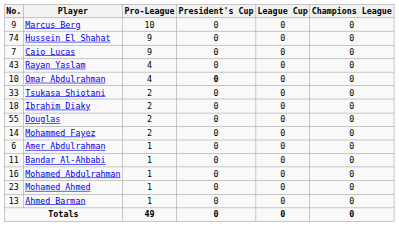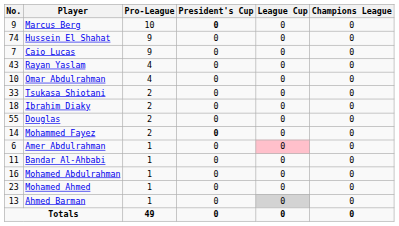(216, 25) normal -> (216, 25) bold
(216, 79) bold -> (216, 79) normal
(216, 133) normal -> (216, 133) bold
(283, 147) no background -> (283, 147) pink background
(283, 201) no background -> (283, 201) lightgrey background
